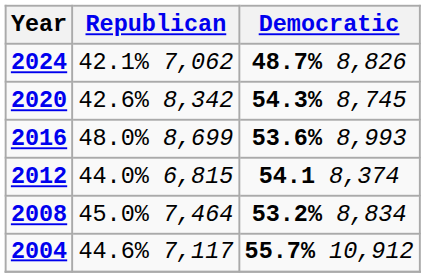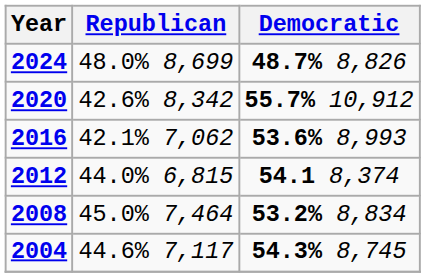(156, 63) 42.1% 7,062 -> (156, 63) 48.0% 8,699
(329, 101) 54.3% 8,745 -> (329, 101) 55.7% 10,912
(156, 139) 48.0% 8,699 -> (156, 139) 42.1% 7,062
(329, 253) 55.7% 10,912 -> (329, 253) 54.3% 8,745
